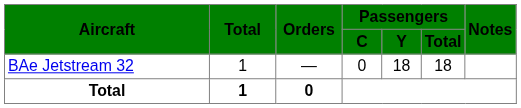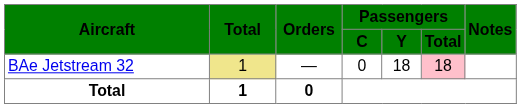(243, 66) no background -> (243, 66) khaki background
(443, 66) no background -> (443, 66) pink background
